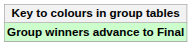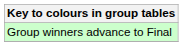(96, 32) bold -> (90, 32) normal
